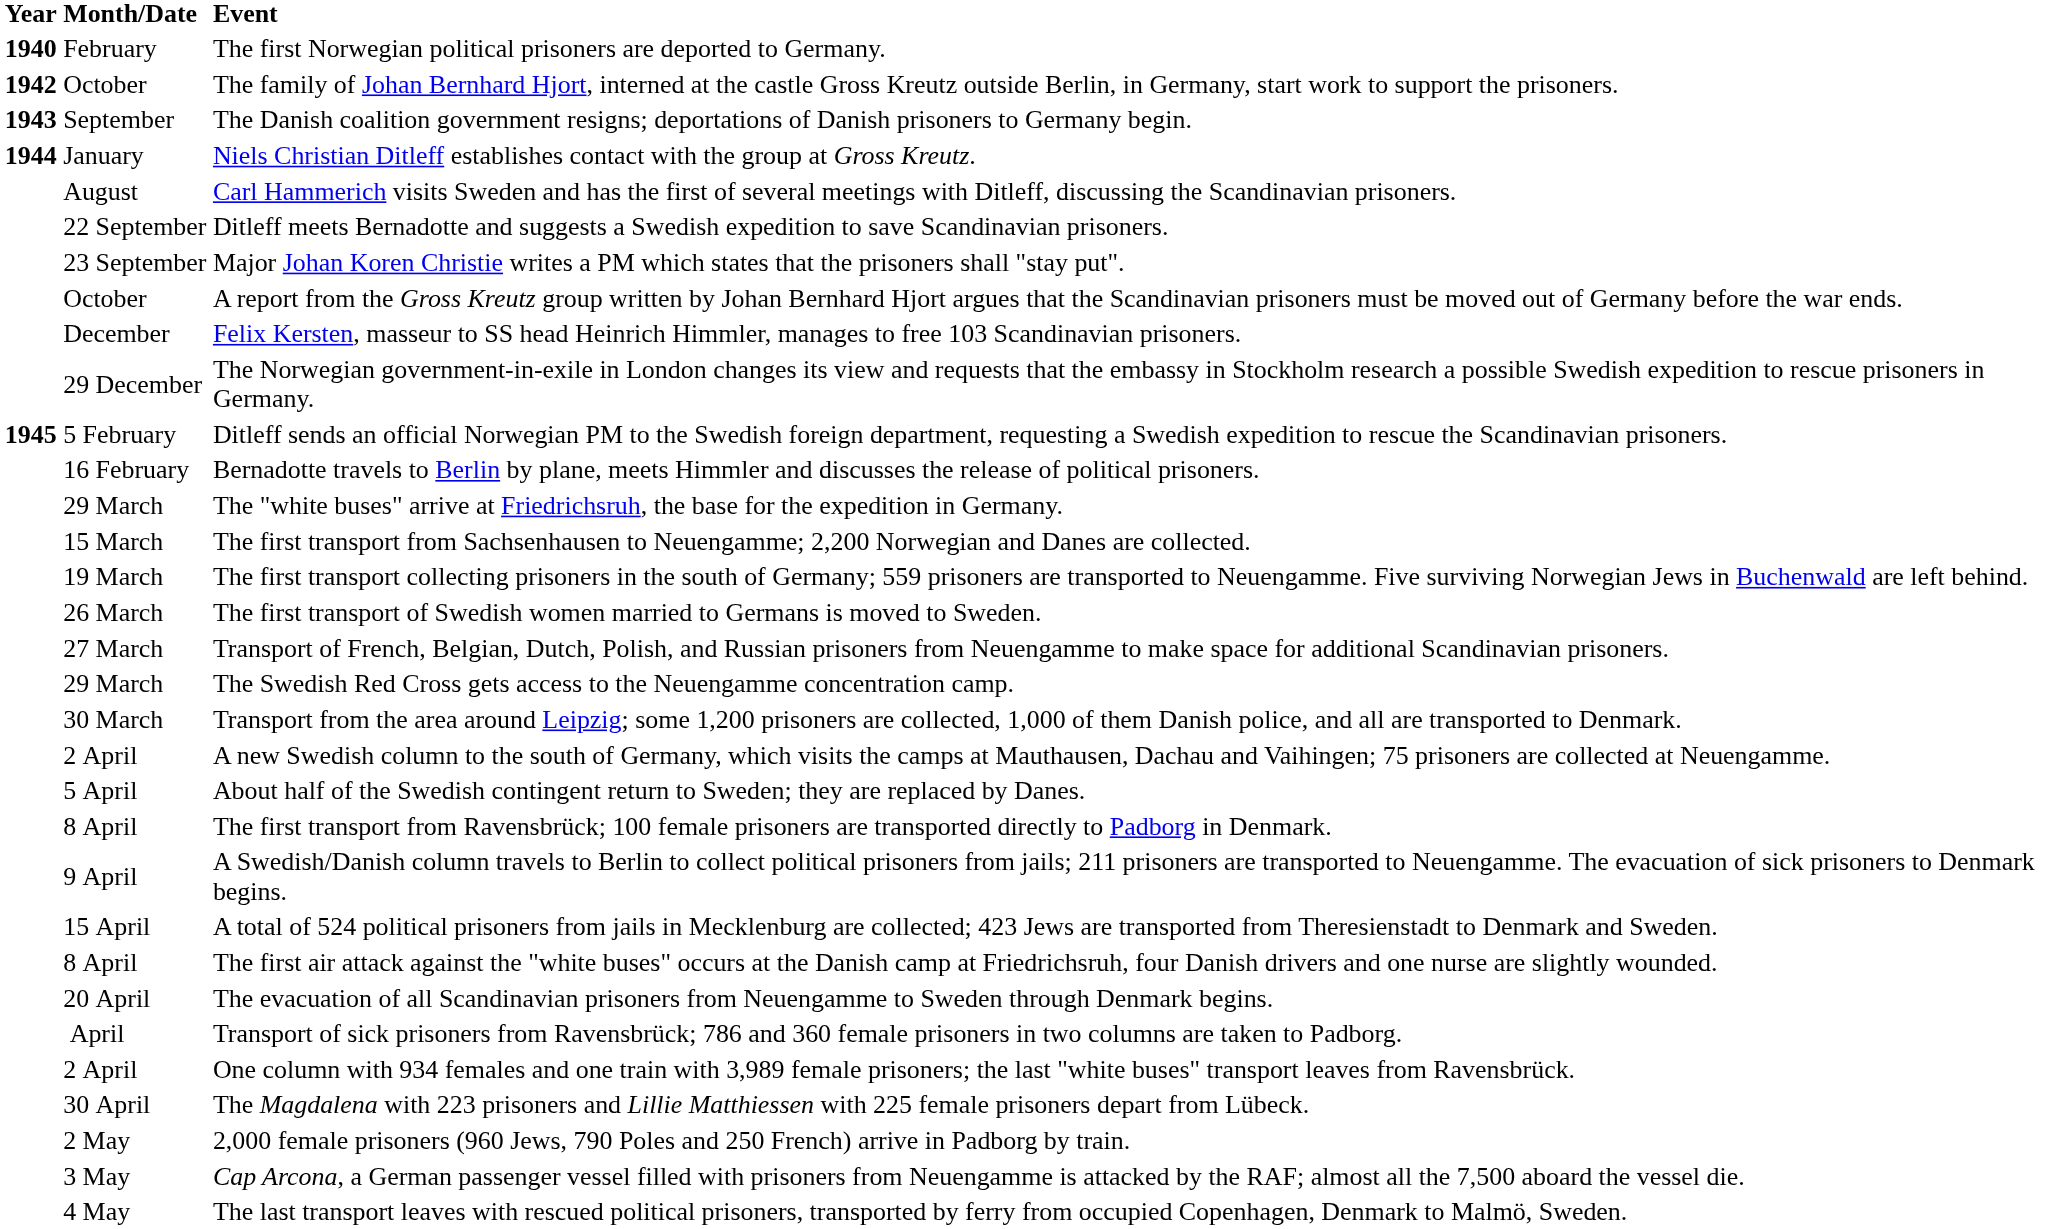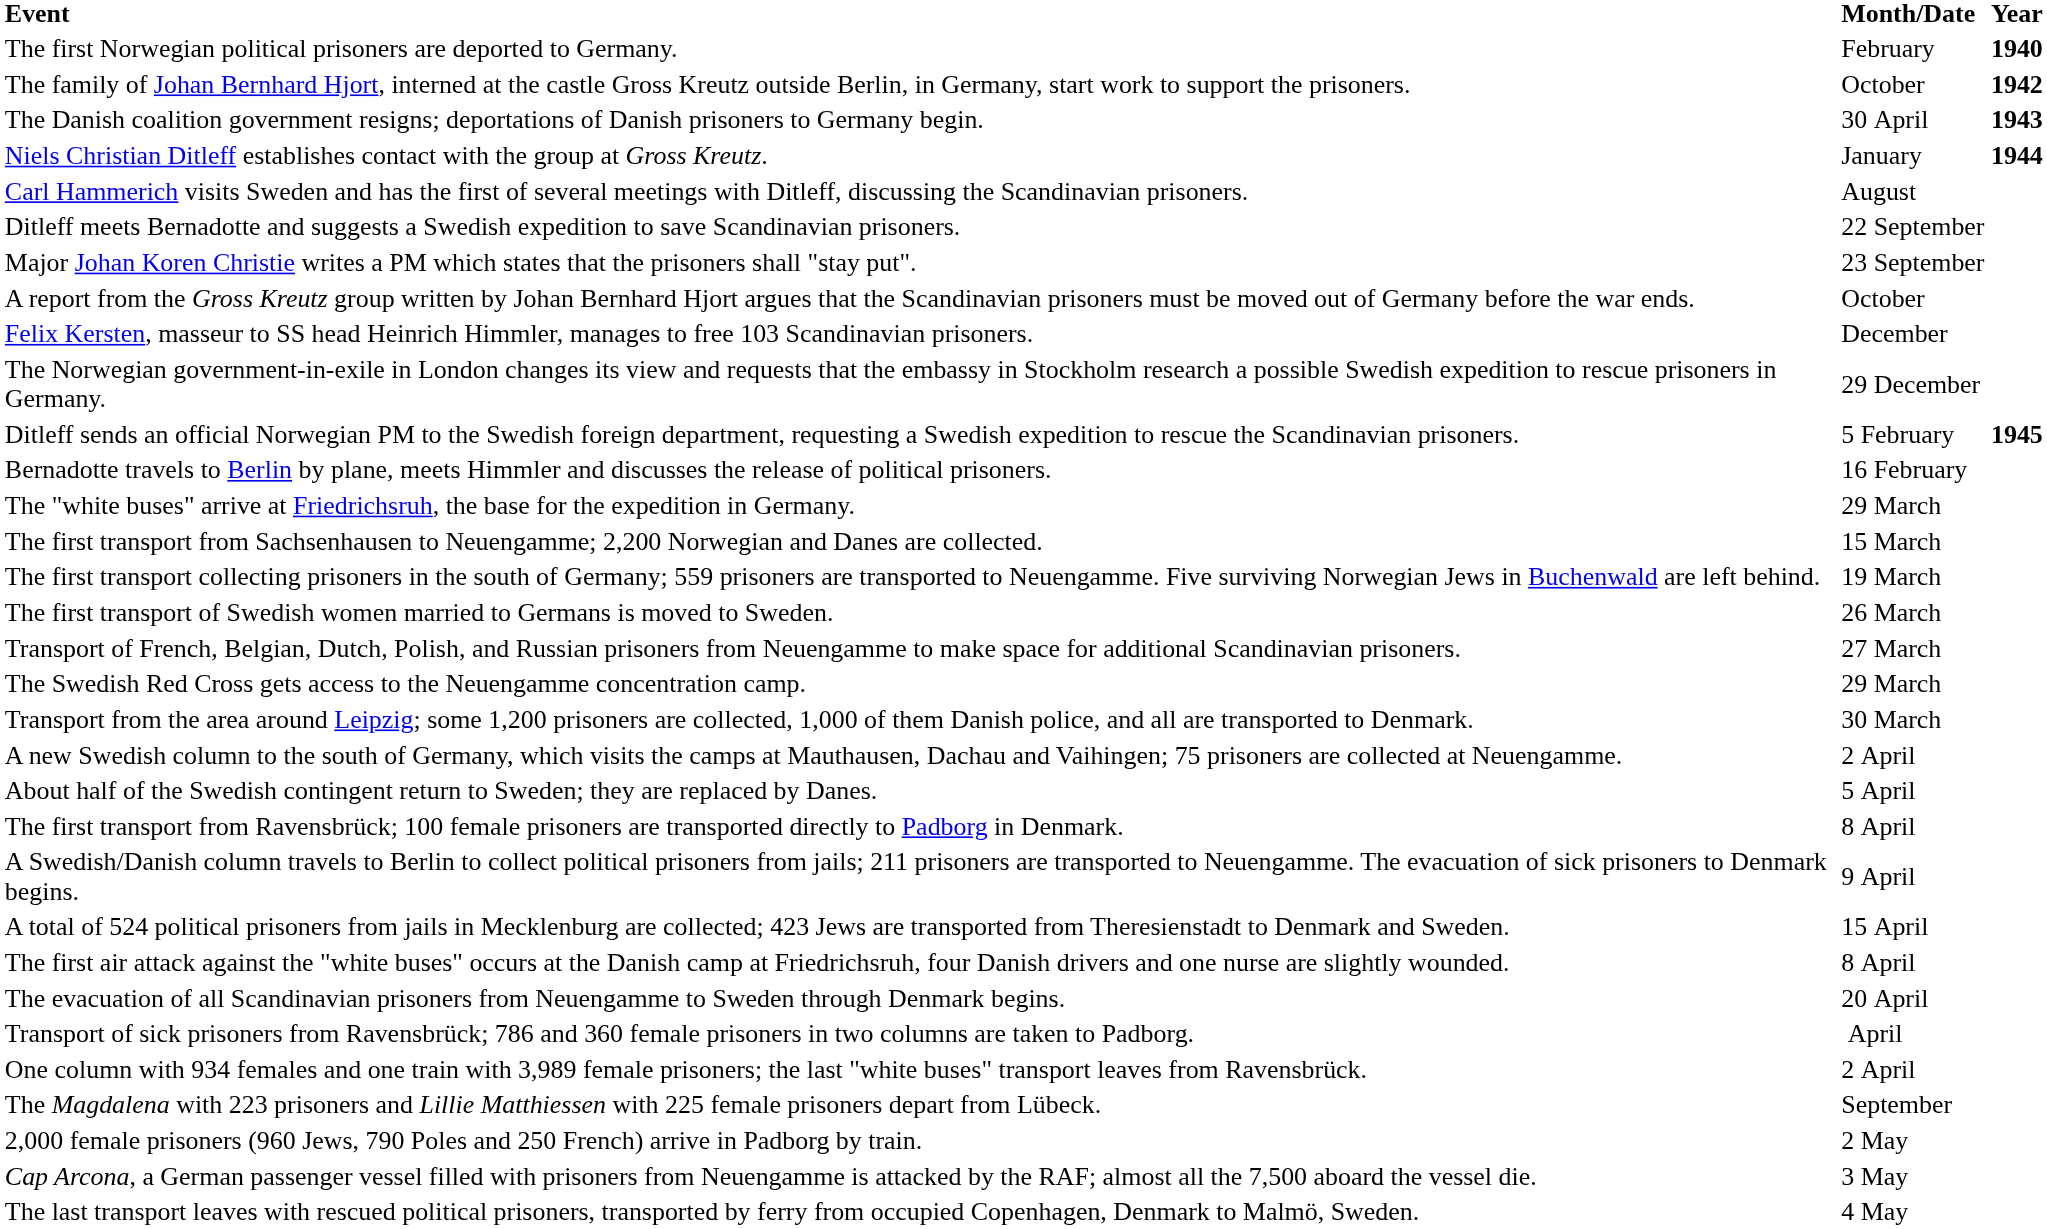columns swapped: (31, 13) <-> (245, 13)
(119, 120) September -> (1885, 120) 30 April
(107, 1105) 30 April -> (1897, 1105) September
